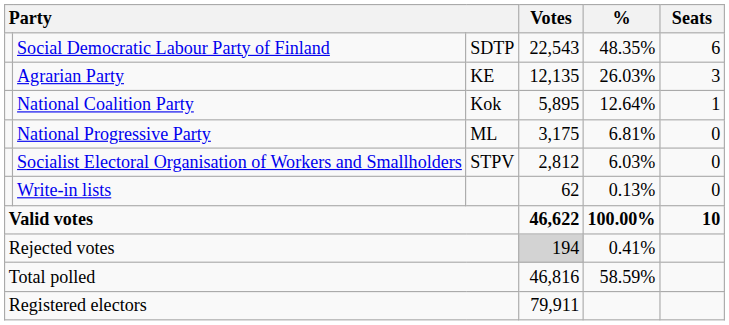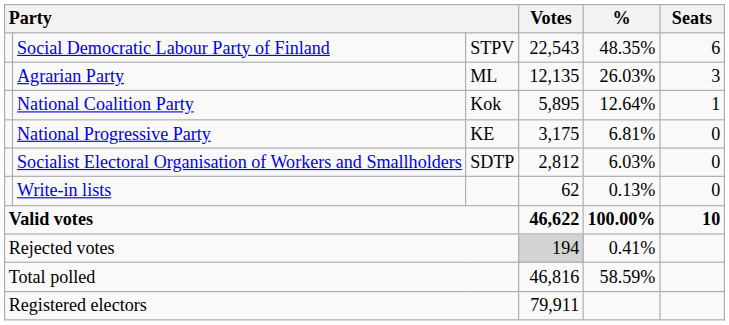(492, 47) SDTP -> (492, 47) STPV
(482, 76) KE -> (484, 76) ML
(484, 133) ML -> (482, 133) KE
(492, 162) STPV -> (492, 162) SDTP
